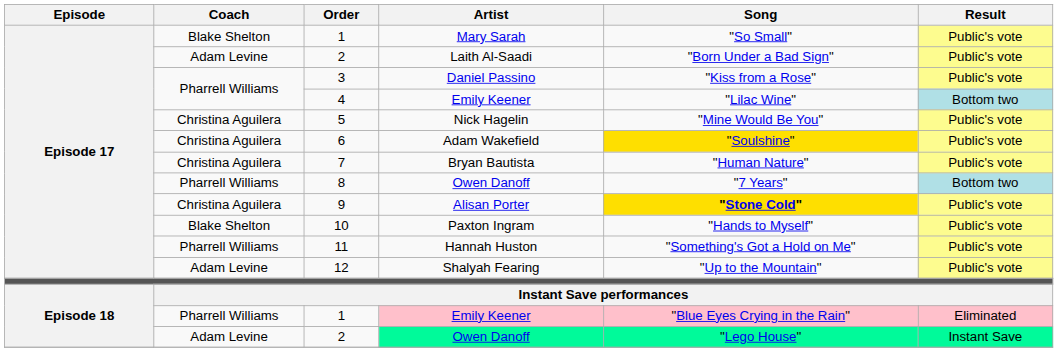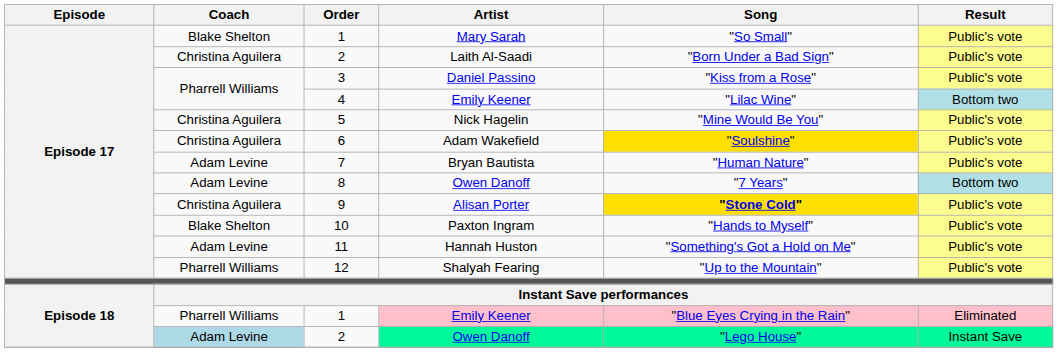(229, 57) Adam Levine -> (229, 57) Christina Aguilera
(229, 162) Christina Aguilera -> (229, 162) Adam Levine
(229, 183) Pharrell Williams -> (229, 183) Adam Levine
(229, 246) Pharrell Williams -> (229, 246) Adam Levine
(229, 267) Adam Levine -> (229, 267) Pharrell Williams
(229, 337) no background -> (229, 337) lightblue background
